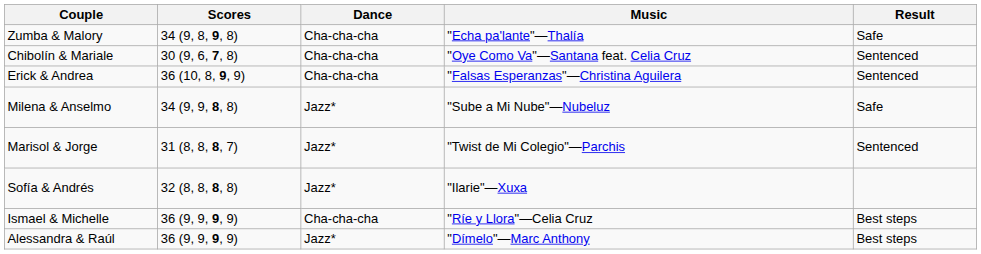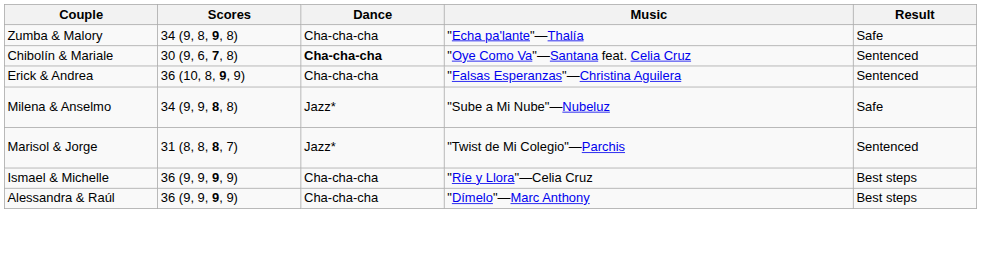(341, 55) normal -> (343, 55) bold
- row: (51, 187)
(320, 239) Jazz* -> (341, 198) Cha-cha-cha
